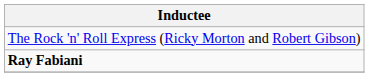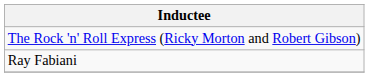(45, 60) bold -> (42, 60) normal
